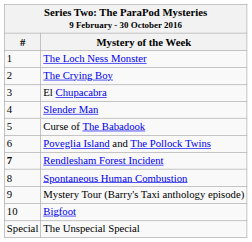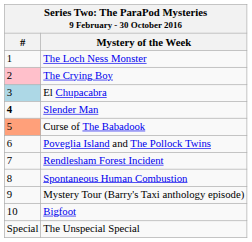(9, 76) no background -> (9, 76) pink background
(9, 93) no background -> (9, 93) lightblue background
(9, 110) normal -> (9, 110) bold
(9, 127) no background -> (9, 127) lightsalmon background
(9, 161) bold -> (9, 161) normal
